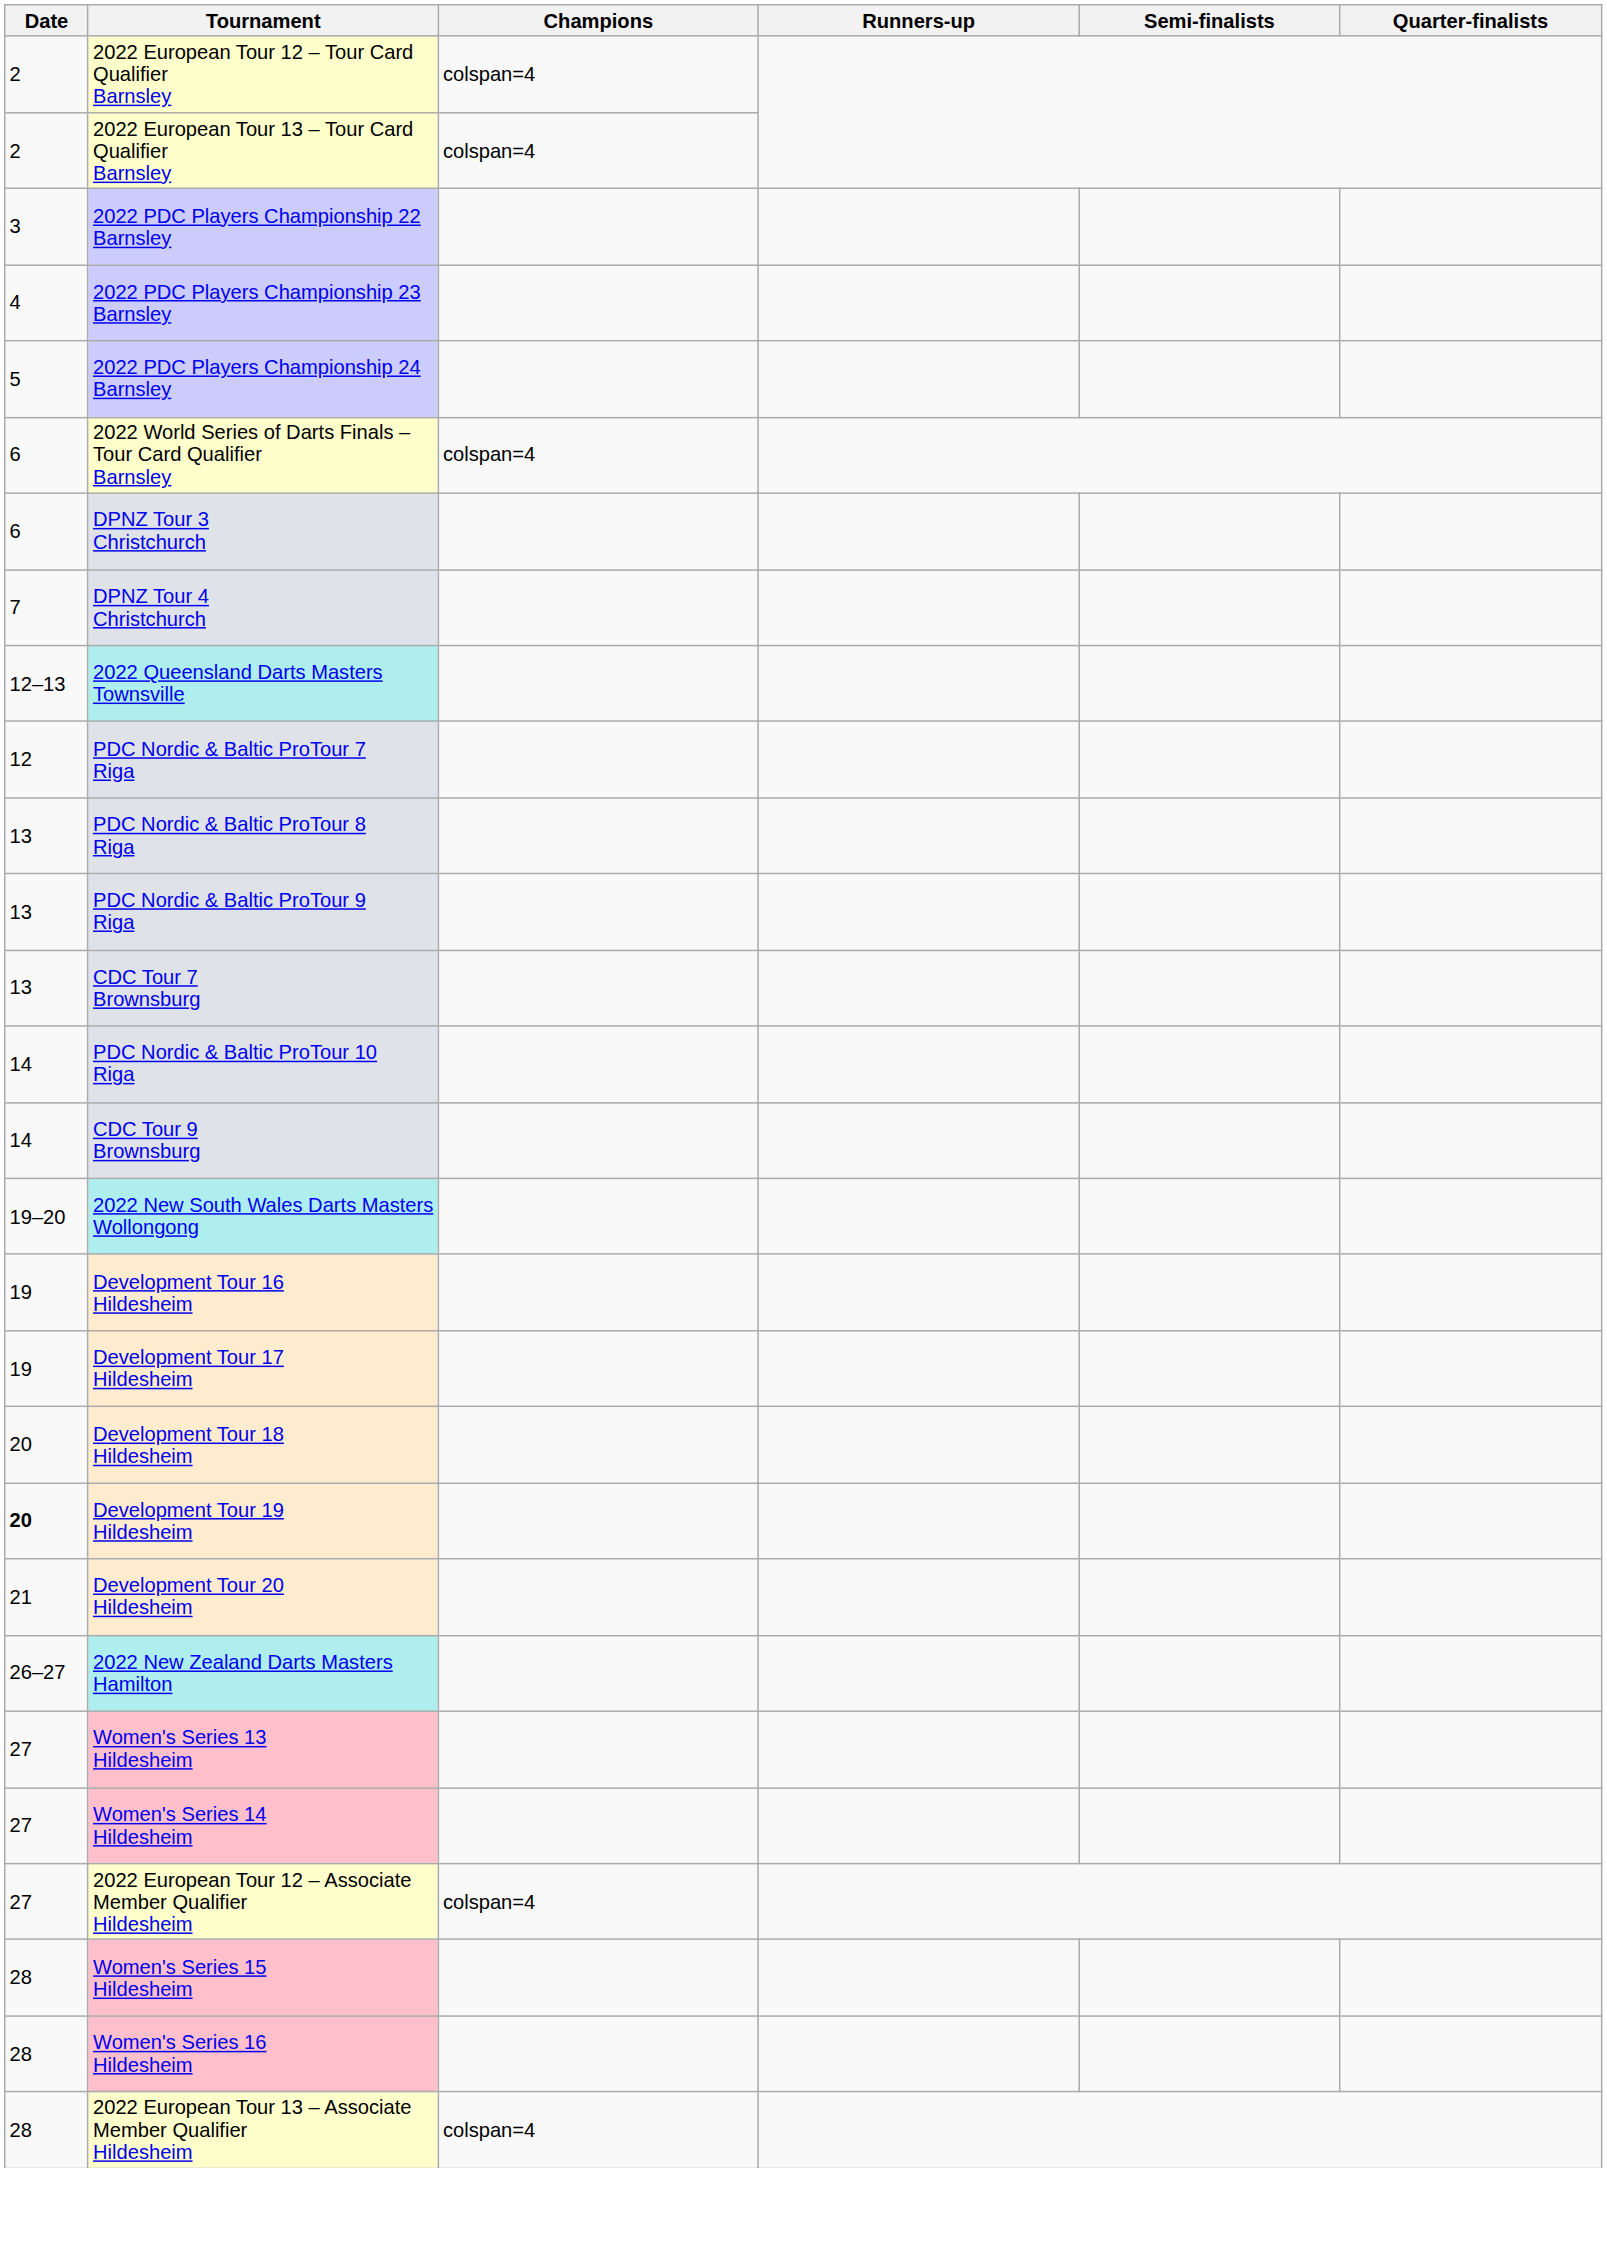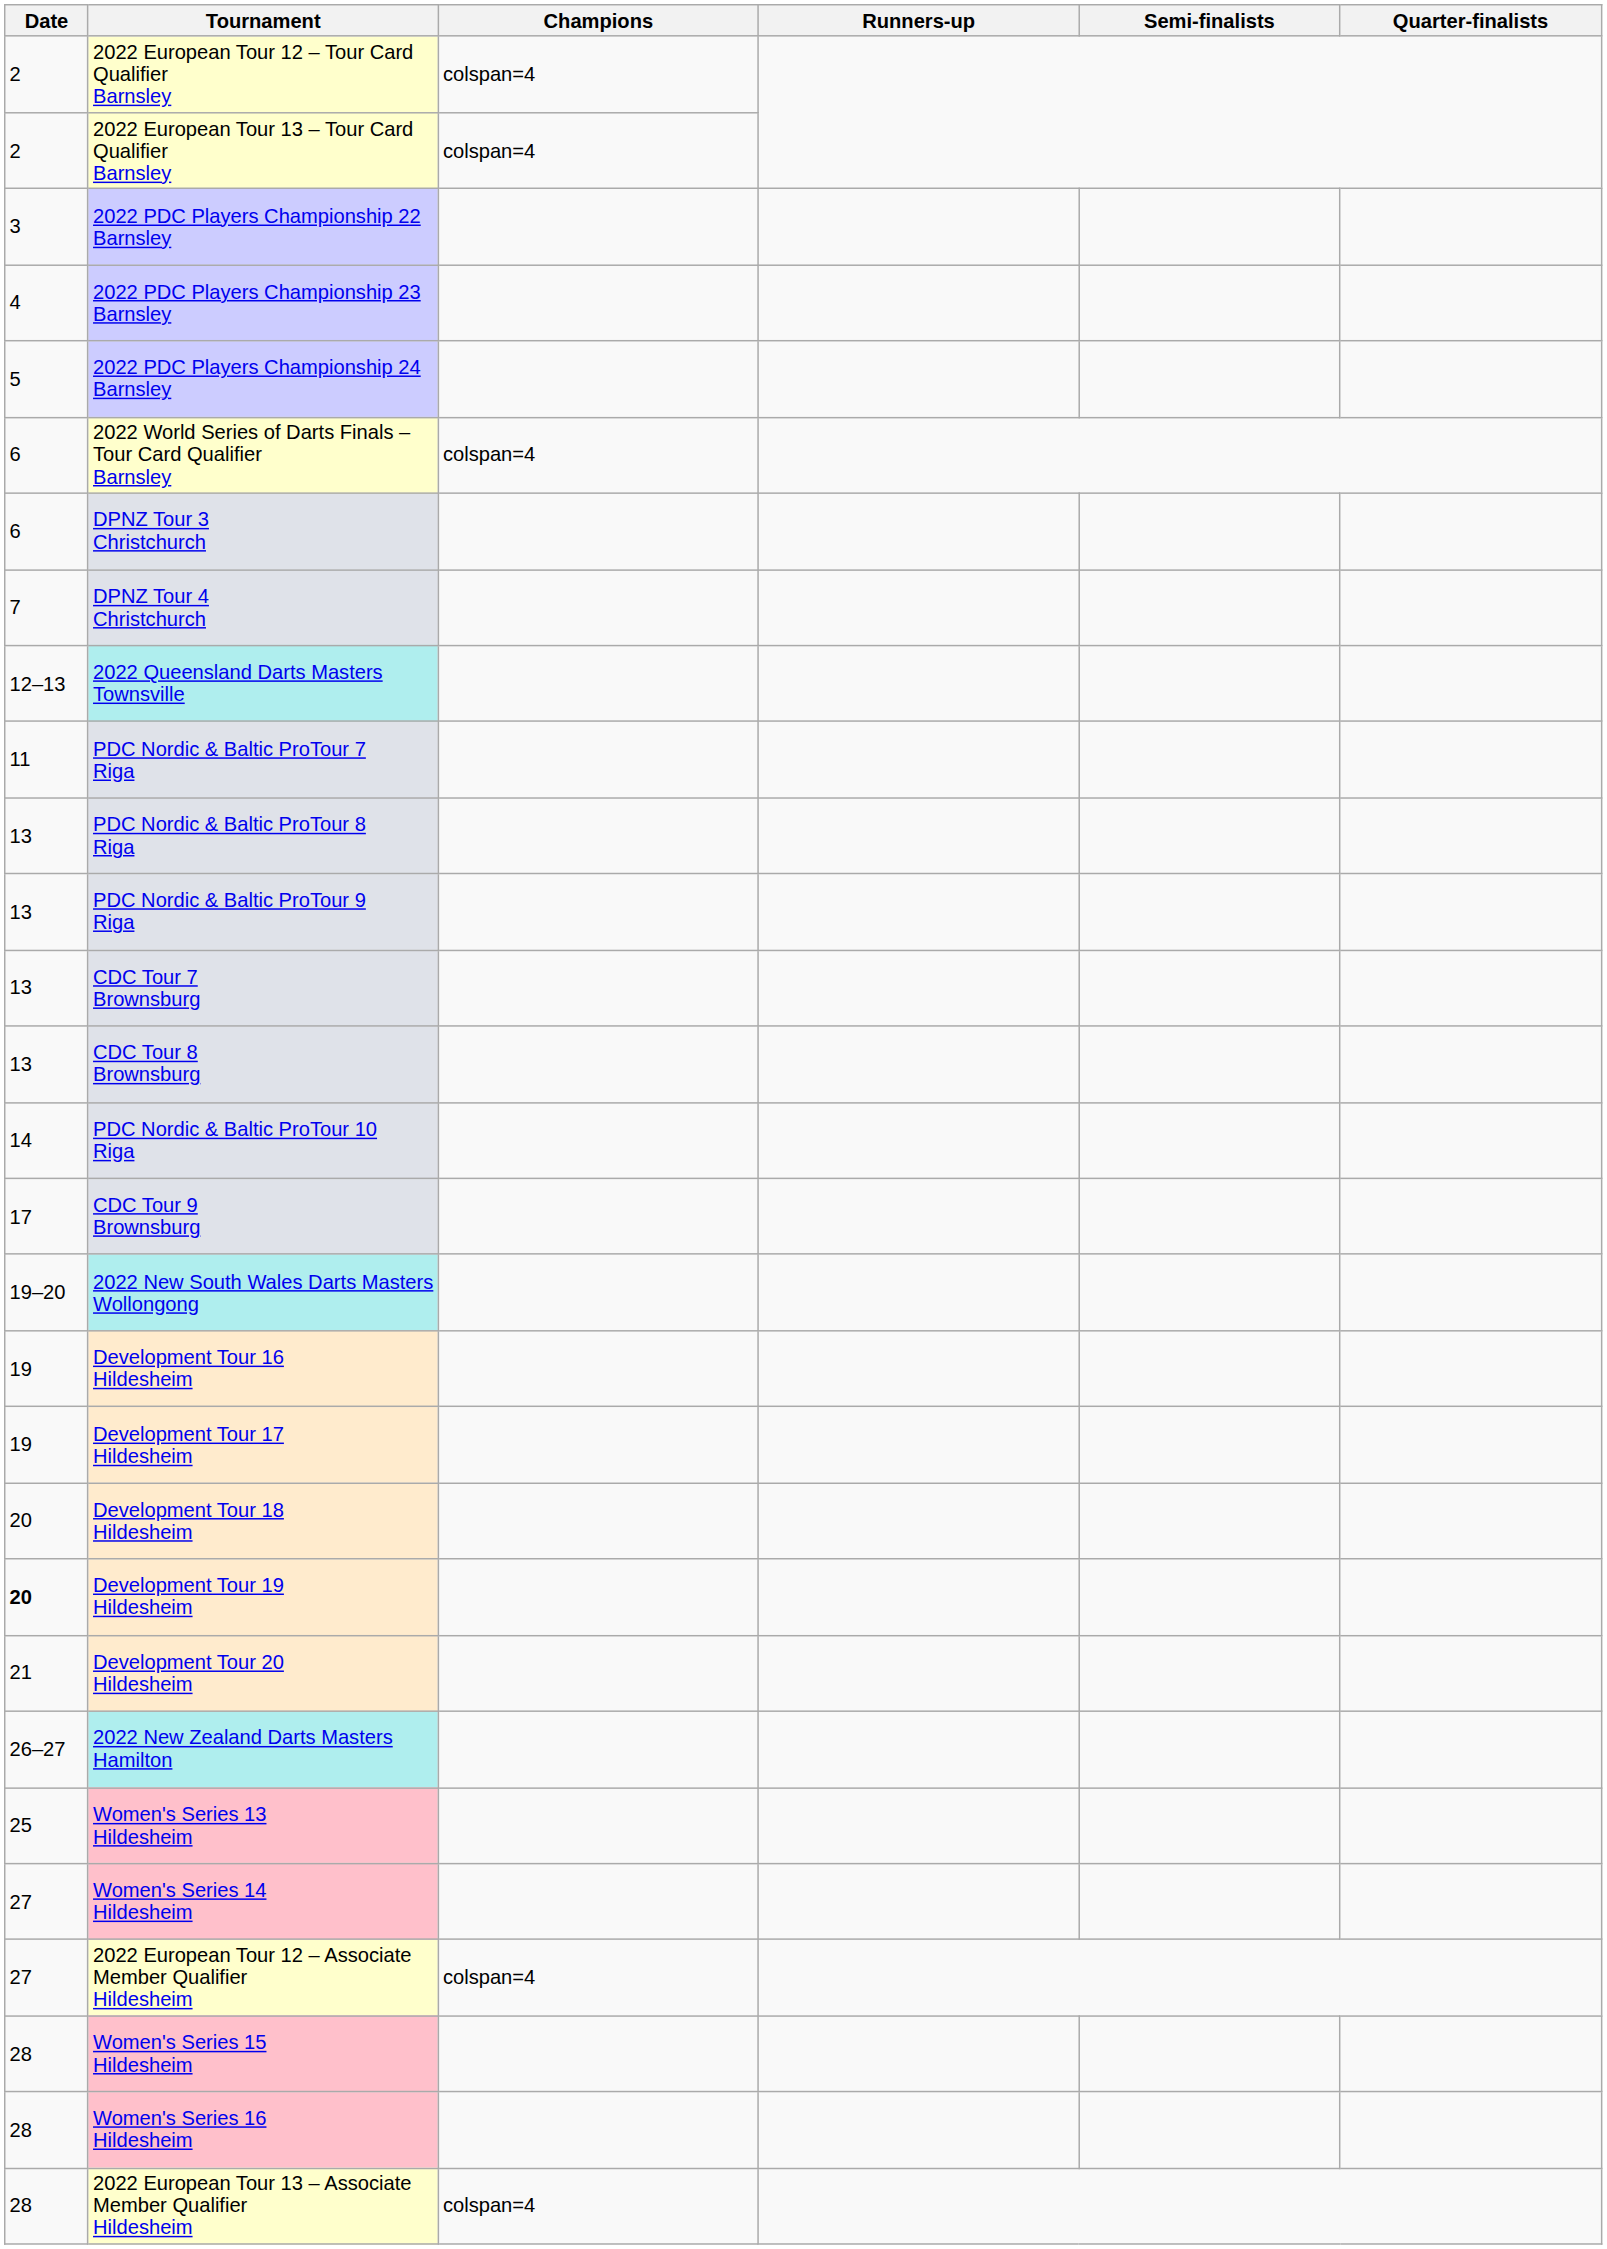(21, 759) 12 -> (20, 759) 11
+ row: (147, 1064)
(21, 1140) 14 -> (21, 1216) 17
(21, 1749) 27 -> (21, 1825) 25
